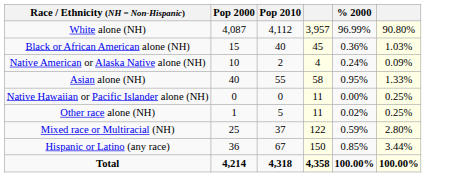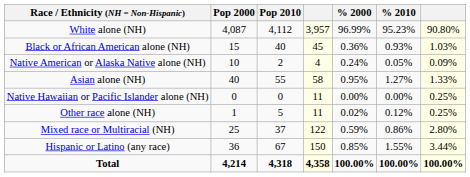+ column: (399, 12)
